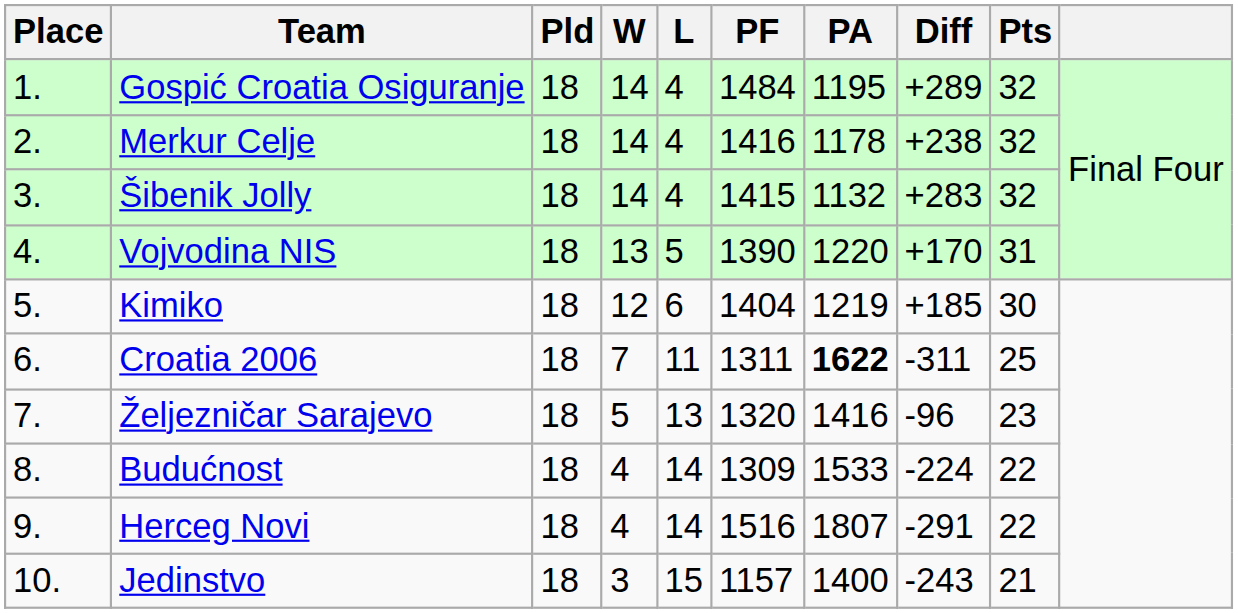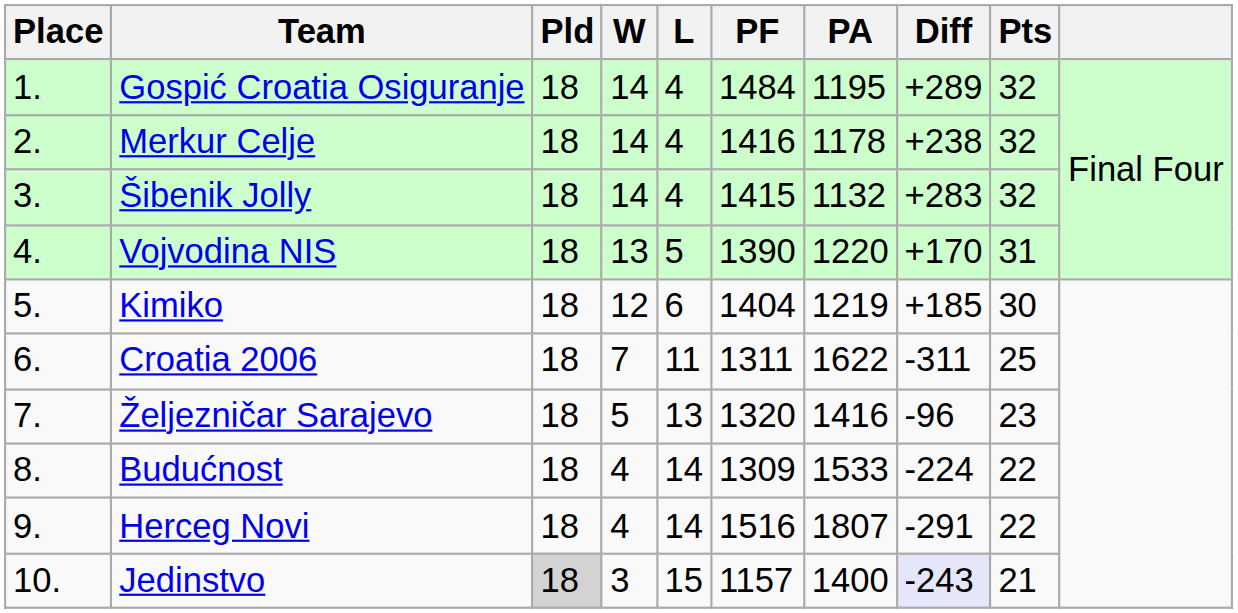(850, 360) bold -> (850, 360) normal
(560, 580) no background -> (560, 580) lightgrey background
(939, 580) no background -> (939, 580) lavender background
